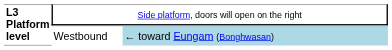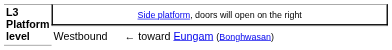(199, 36) lightblue background -> (199, 36) no background
